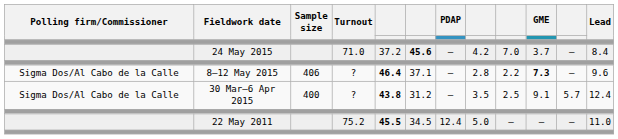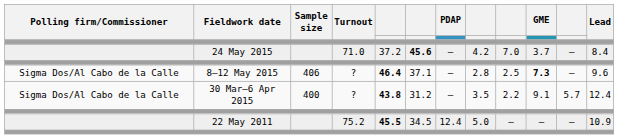(511, 73) 2.2 -> (511, 73) 2.5
(511, 95) 2.5 -> (511, 95) 2.2
(600, 122) 11.0 -> (600, 122) 10.9
